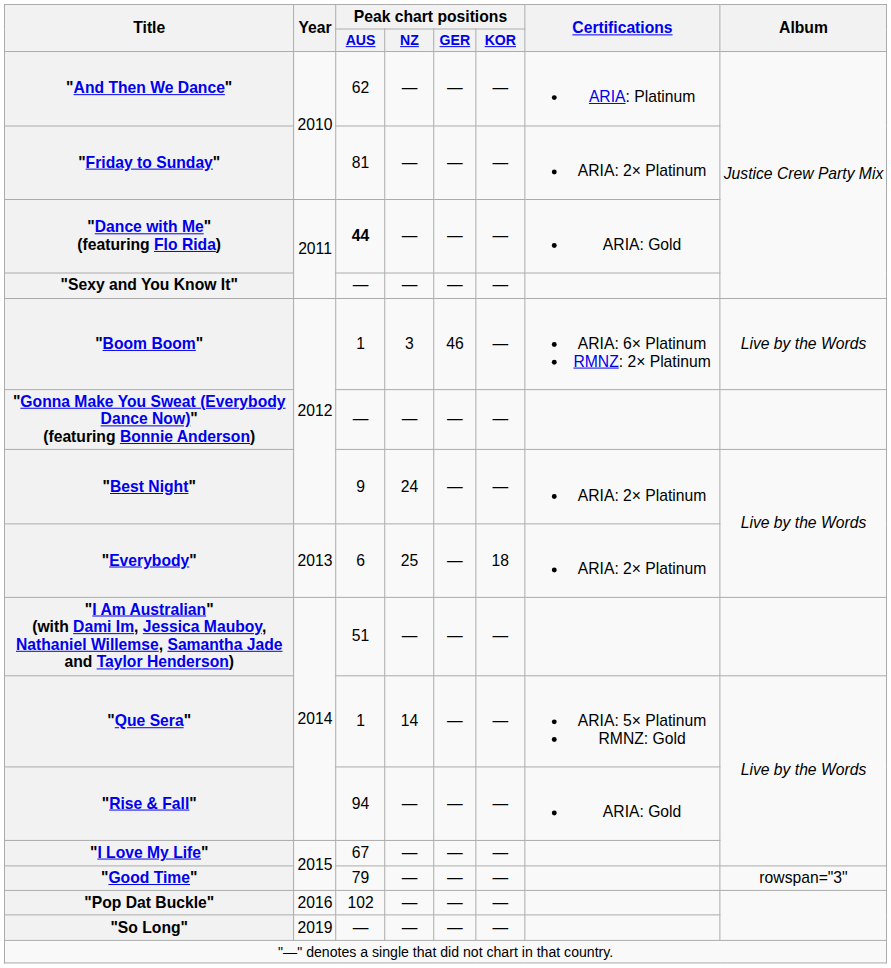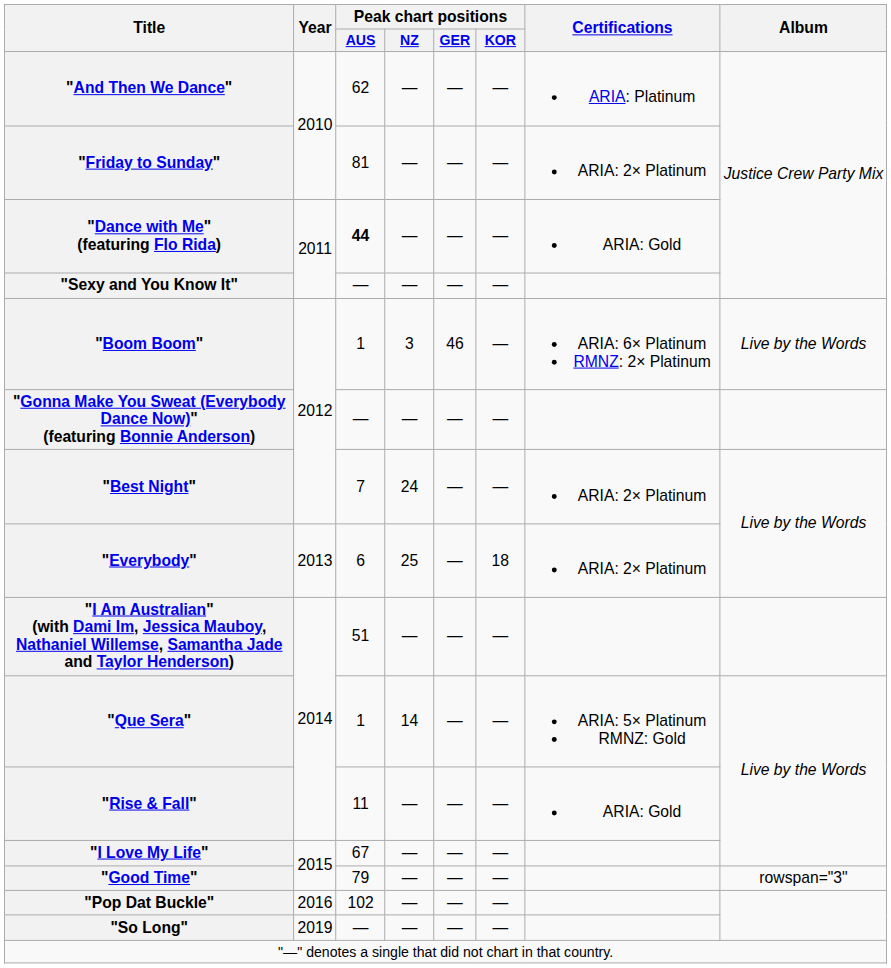(361, 486) 9 -> (361, 486) 7
(361, 803) 94 -> (361, 803) 11
